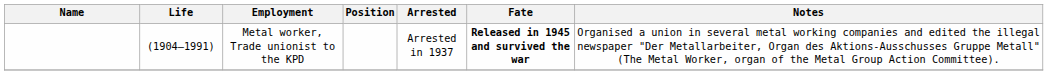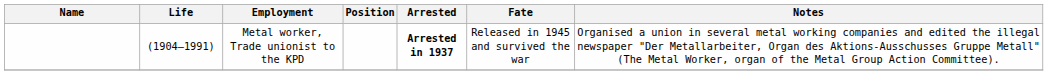(432, 46) normal -> (432, 46) bold
(521, 46) bold -> (521, 46) normal
